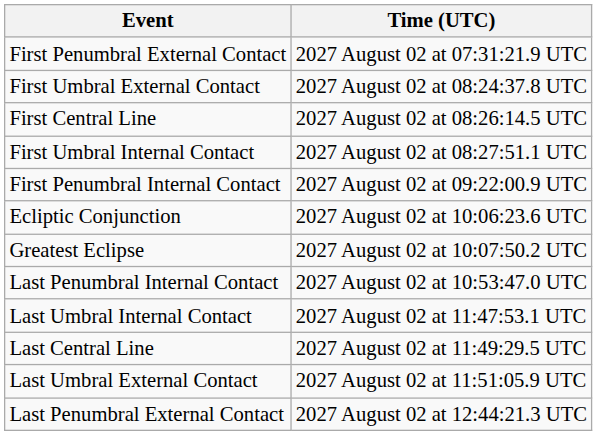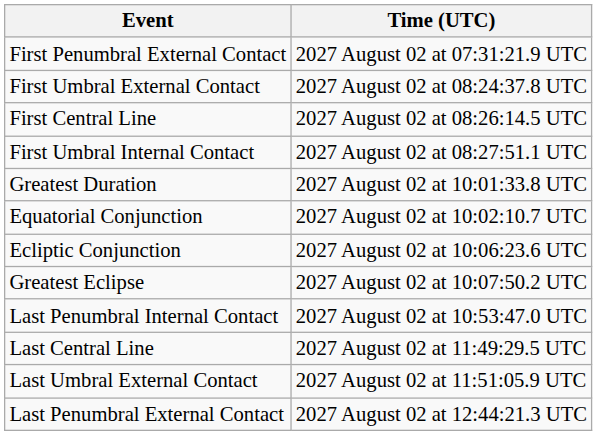- row: (145, 184)
+ row: (83, 184)
+ row: (106, 217)
- row: (131, 315)
